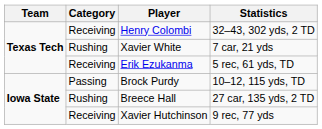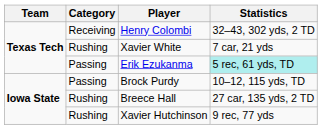(92, 64) Receiving -> (88, 64) Passing
(253, 64) no background -> (253, 64) paleturquoise background
(92, 115) Receiving -> (88, 115) Rushing
